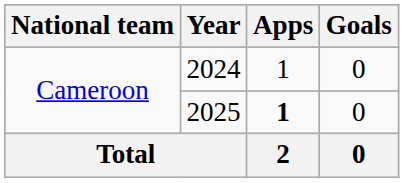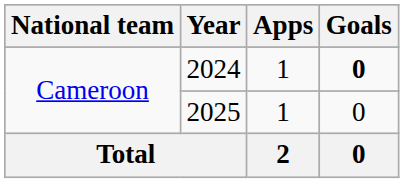(359, 68) normal -> (359, 68) bold
(283, 111) bold -> (283, 111) normal
